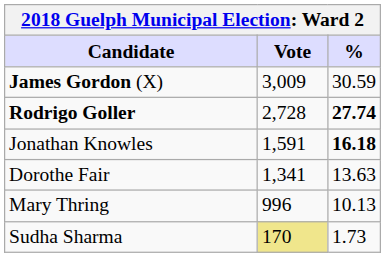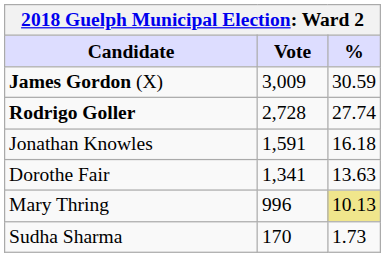(354, 112) bold -> (354, 112) normal
(354, 143) bold -> (354, 143) normal
(354, 205) no background -> (354, 205) khaki background
(277, 236) khaki background -> (277, 236) no background
